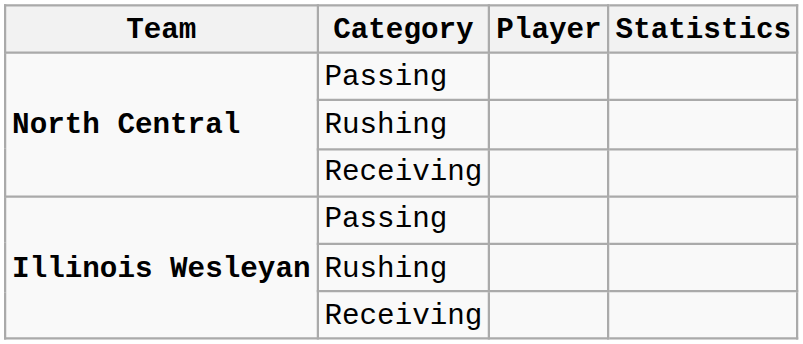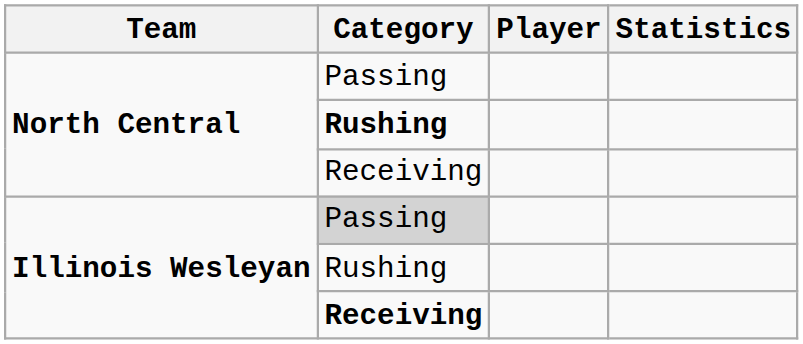(386, 125) normal -> (386, 125) bold
(386, 220) no background -> (386, 220) lightgrey background
(403, 315) normal -> (403, 315) bold
